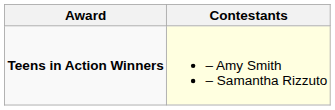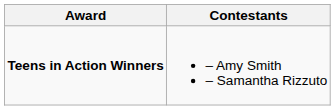(249, 73) lightyellow background -> (249, 73) no background
